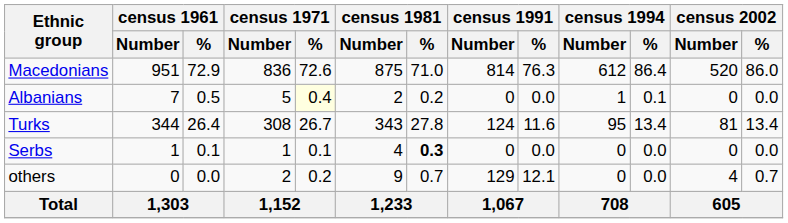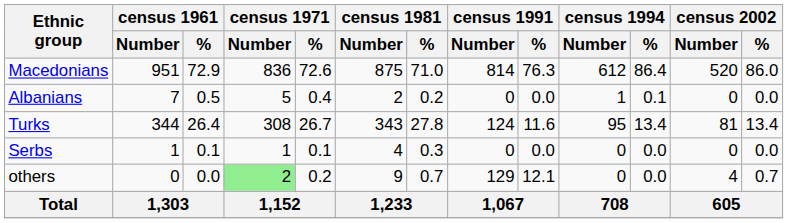(320, 97) lightyellow background -> (320, 97) no background
(432, 151) bold -> (432, 151) normal
(287, 177) no background -> (287, 177) lightgreen background
